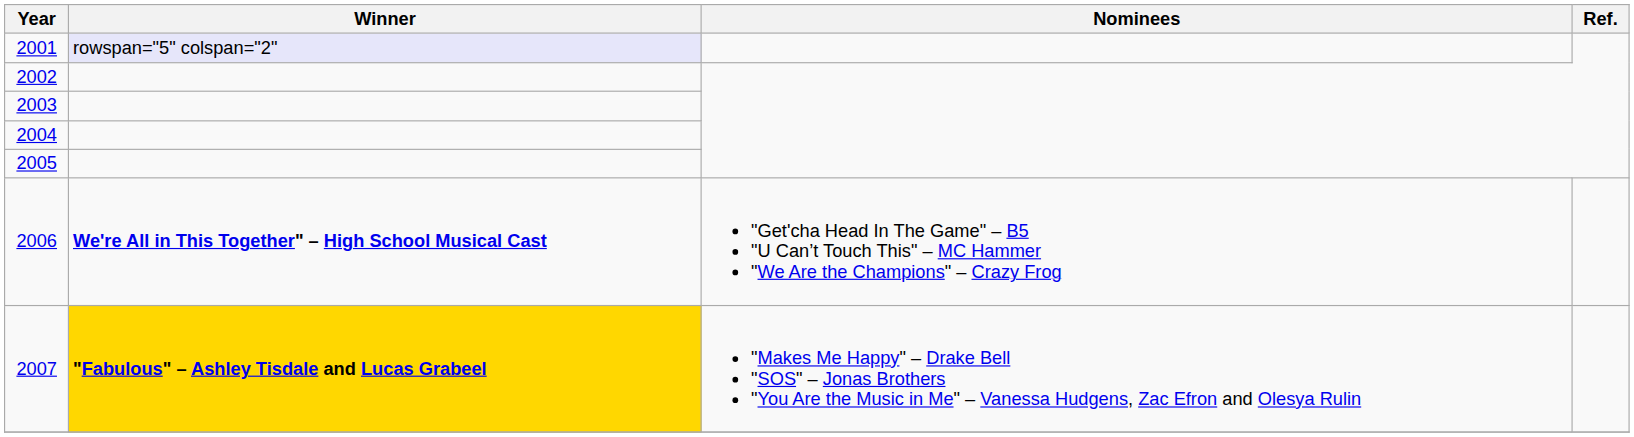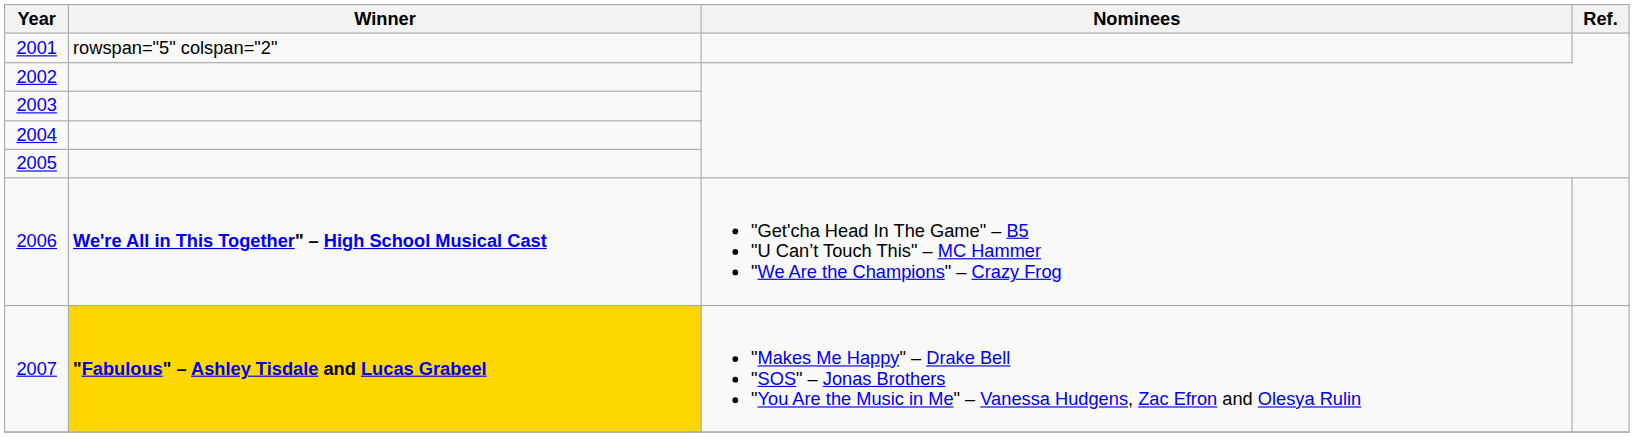(175, 47) lavender background -> (175, 47) no background
